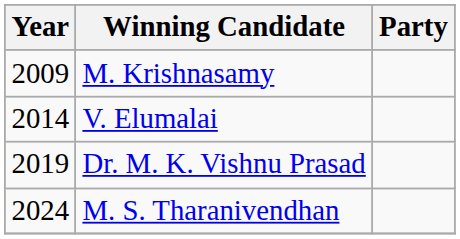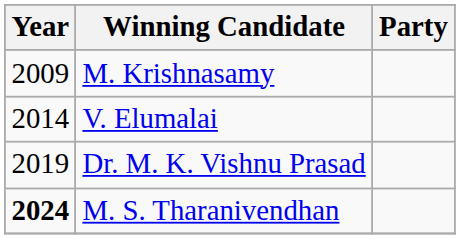(40, 210) normal -> (40, 210) bold
